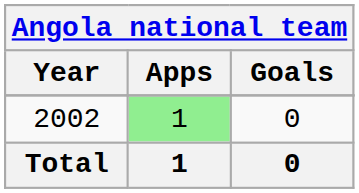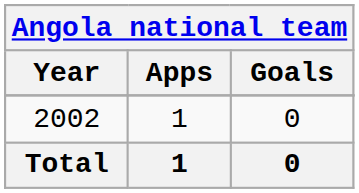(179, 119) lightgreen background -> (179, 119) no background
